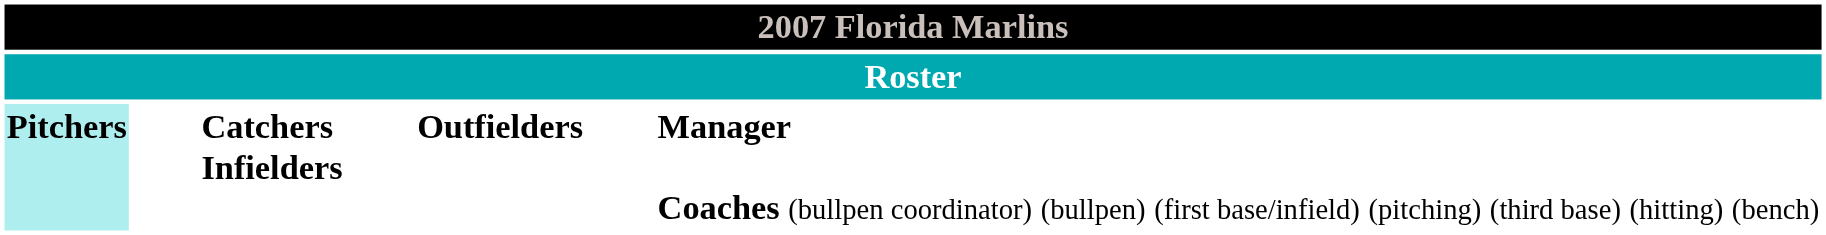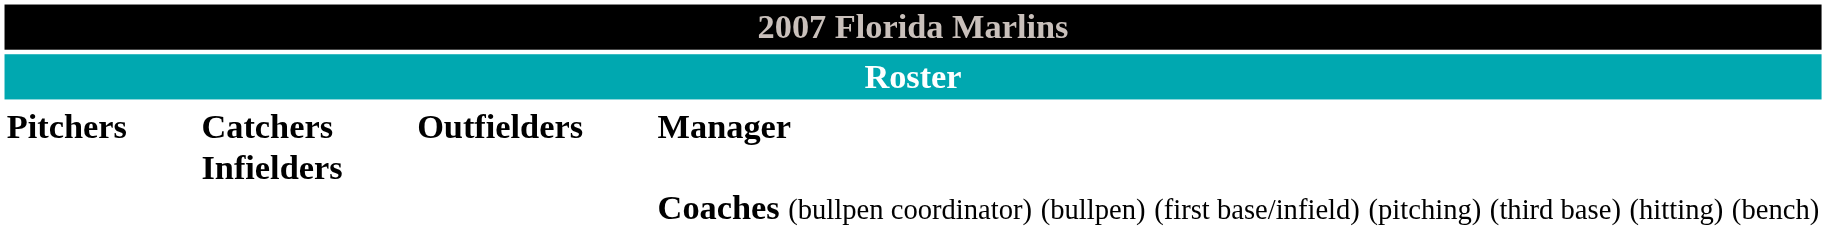(67, 125) paleturquoise background -> (67, 125) no background
